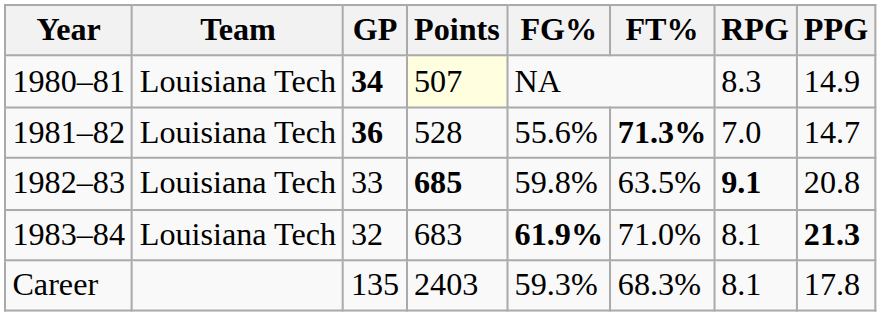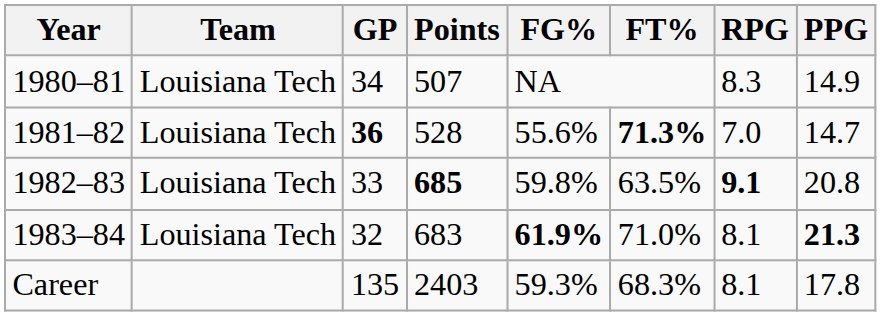(367, 81) bold -> (367, 81) normal
(438, 81) lightyellow background -> (438, 81) no background
